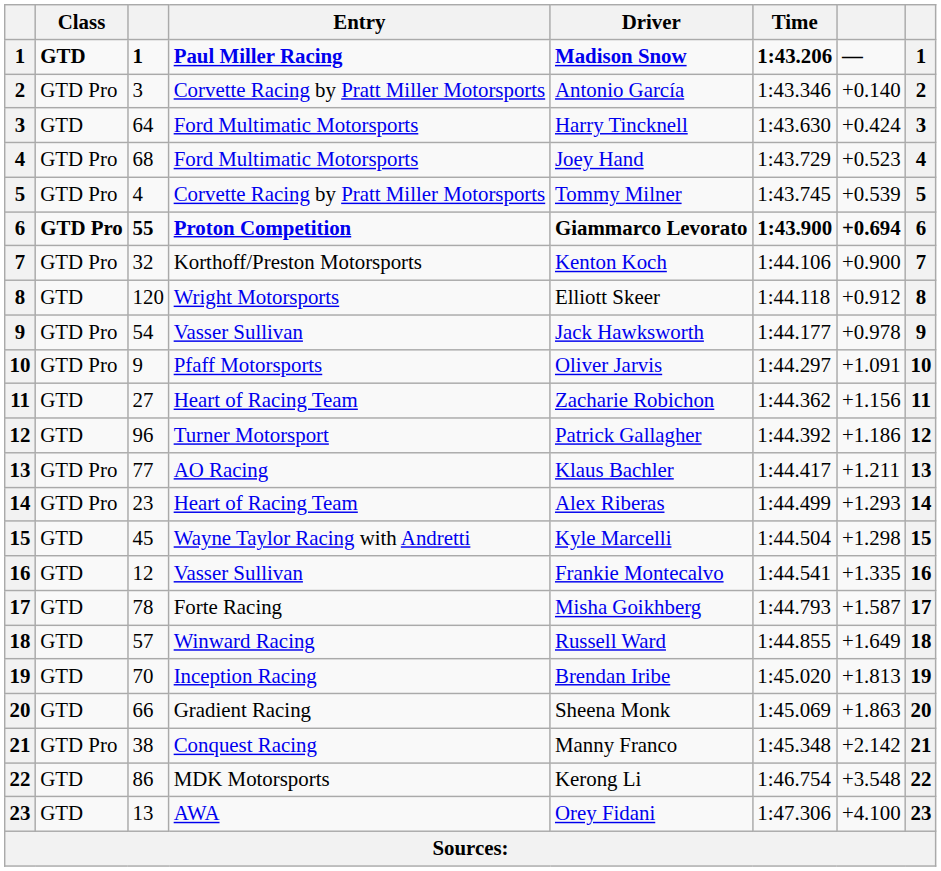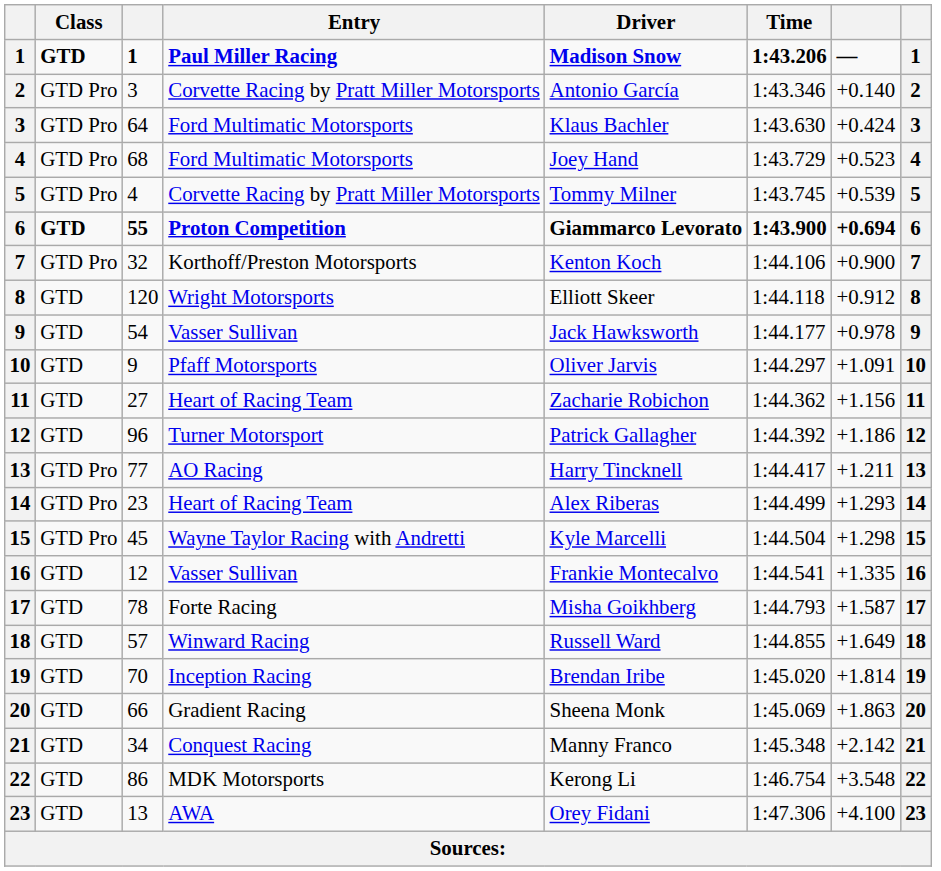(62, 125) GTD -> (79, 125) GTD Pro
(621, 125) Harry Tincknell -> (609, 125) Klaus Bachler
(82, 228) GTD Pro -> (63, 228) GTD
(79, 332) GTD Pro -> (62, 332) GTD
(79, 366) GTD Pro -> (62, 366) GTD
(614, 469) Klaus Bachler -> (616, 469) Harry Tincknell
(62, 538) GTD -> (79, 538) GTD Pro
(871, 676) +1.813 -> (866, 676) +1.814
(79, 745) GTD Pro -> (62, 745) GTD
(143, 745) 38 -> (138, 745) 34
